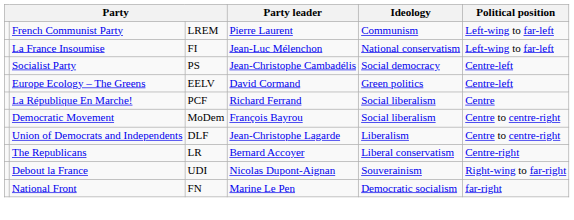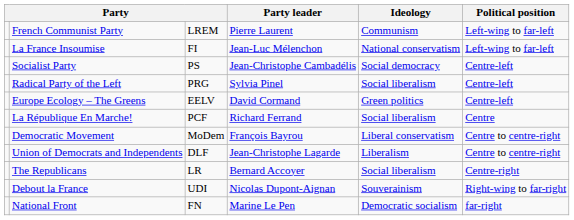+ row: (67, 83)
(398, 118) Social liberalism -> (408, 135) Liberal conservatism
(408, 153) Liberal conservatism -> (398, 170) Social liberalism
